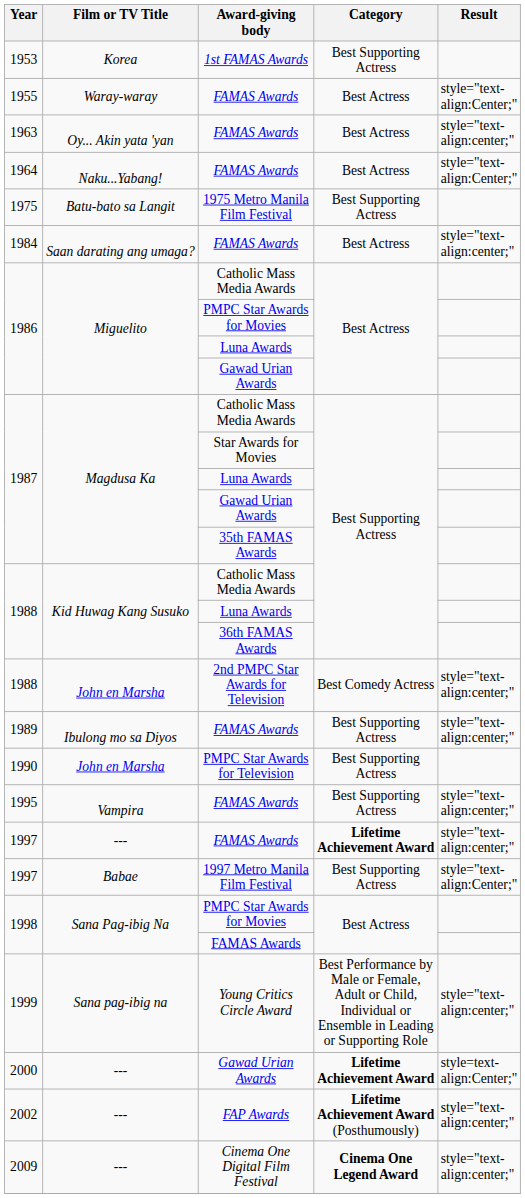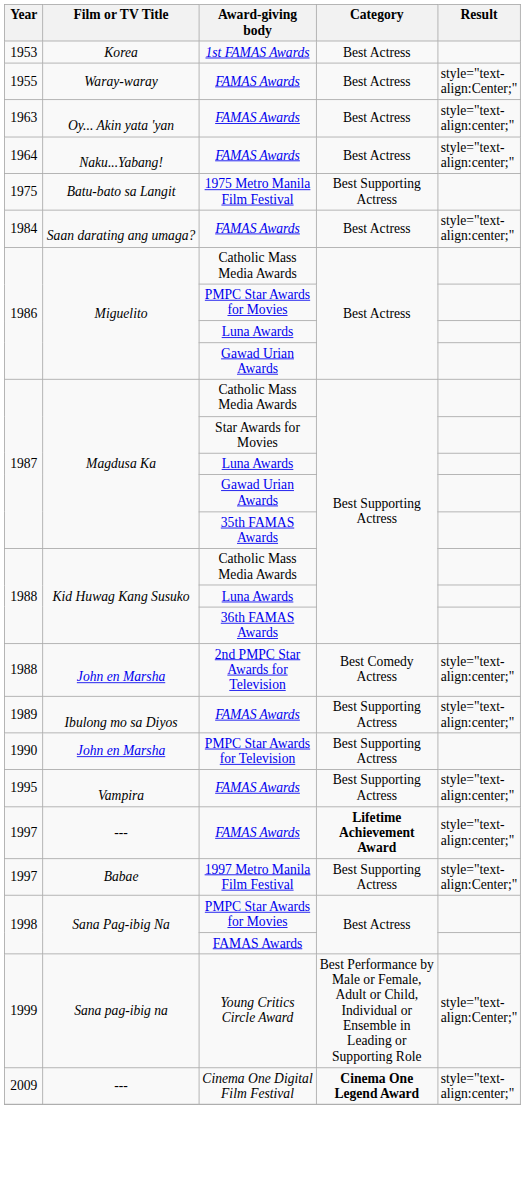(376, 59) Best Supporting Actress -> (377, 52) Best Actress
(479, 170) style="text-align:Center;" -> (477, 155) style="text-align:center;"
(477, 1003) style="text-align:center;" -> (479, 1010) style="text-align:Center;"
- row: (24, 1070)
- row: (24, 1115)
